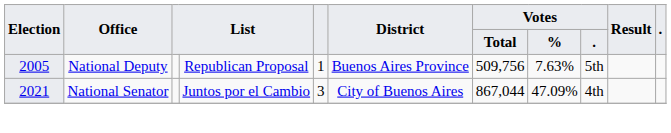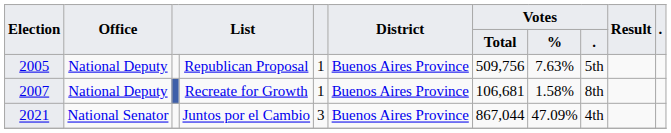+ row: (246, 91)
(400, 91) City of Buenos Aires -> (400, 116) Buenos Aires Province
